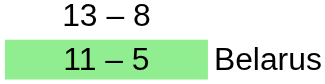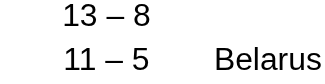(106, 59) lightgreen background -> (106, 59) no background
